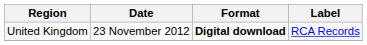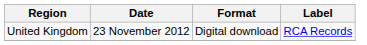(240, 31) bold -> (237, 31) normal
